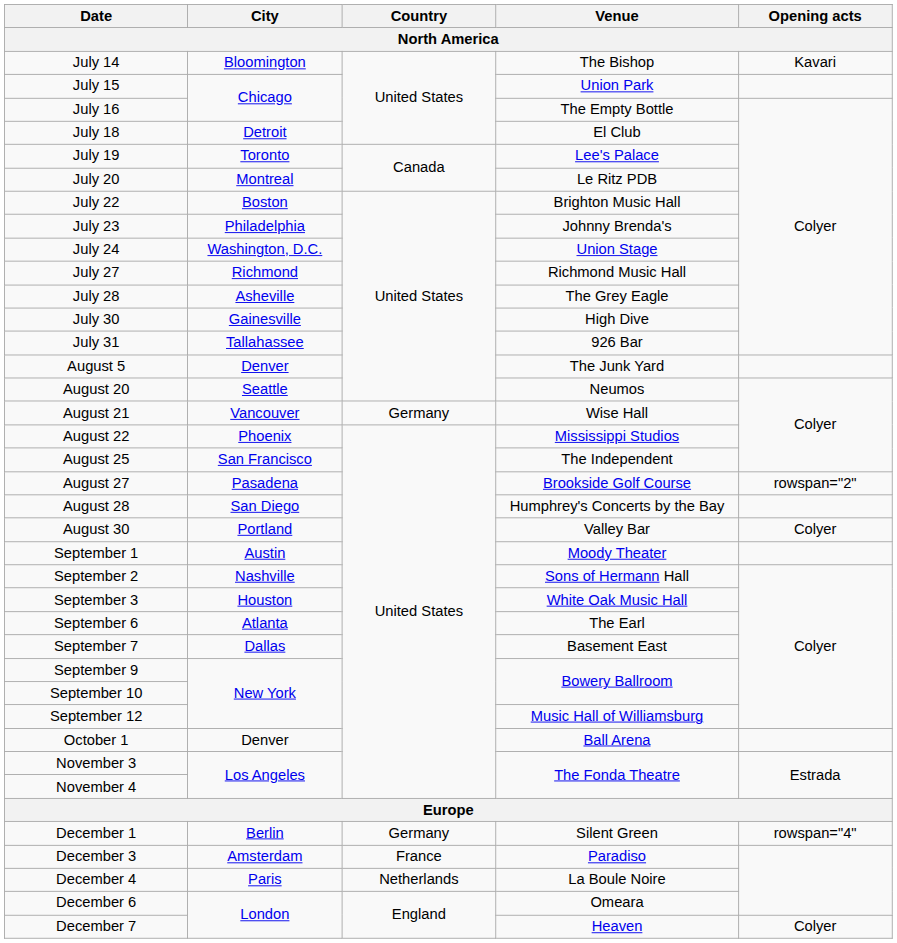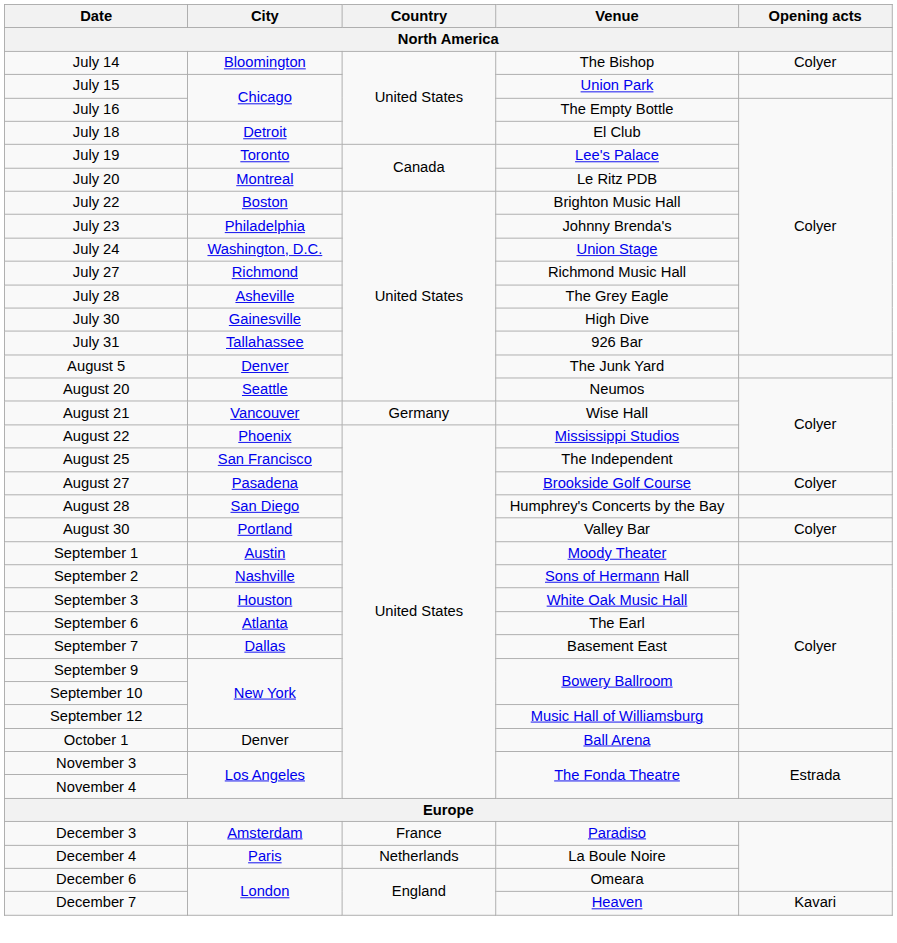(815, 62) Kavari -> (815, 62) Colyer
(815, 483) rowspan="2" -> (815, 483) Colyer
- row: (96, 833)
(815, 926) Colyer -> (815, 903) Kavari
